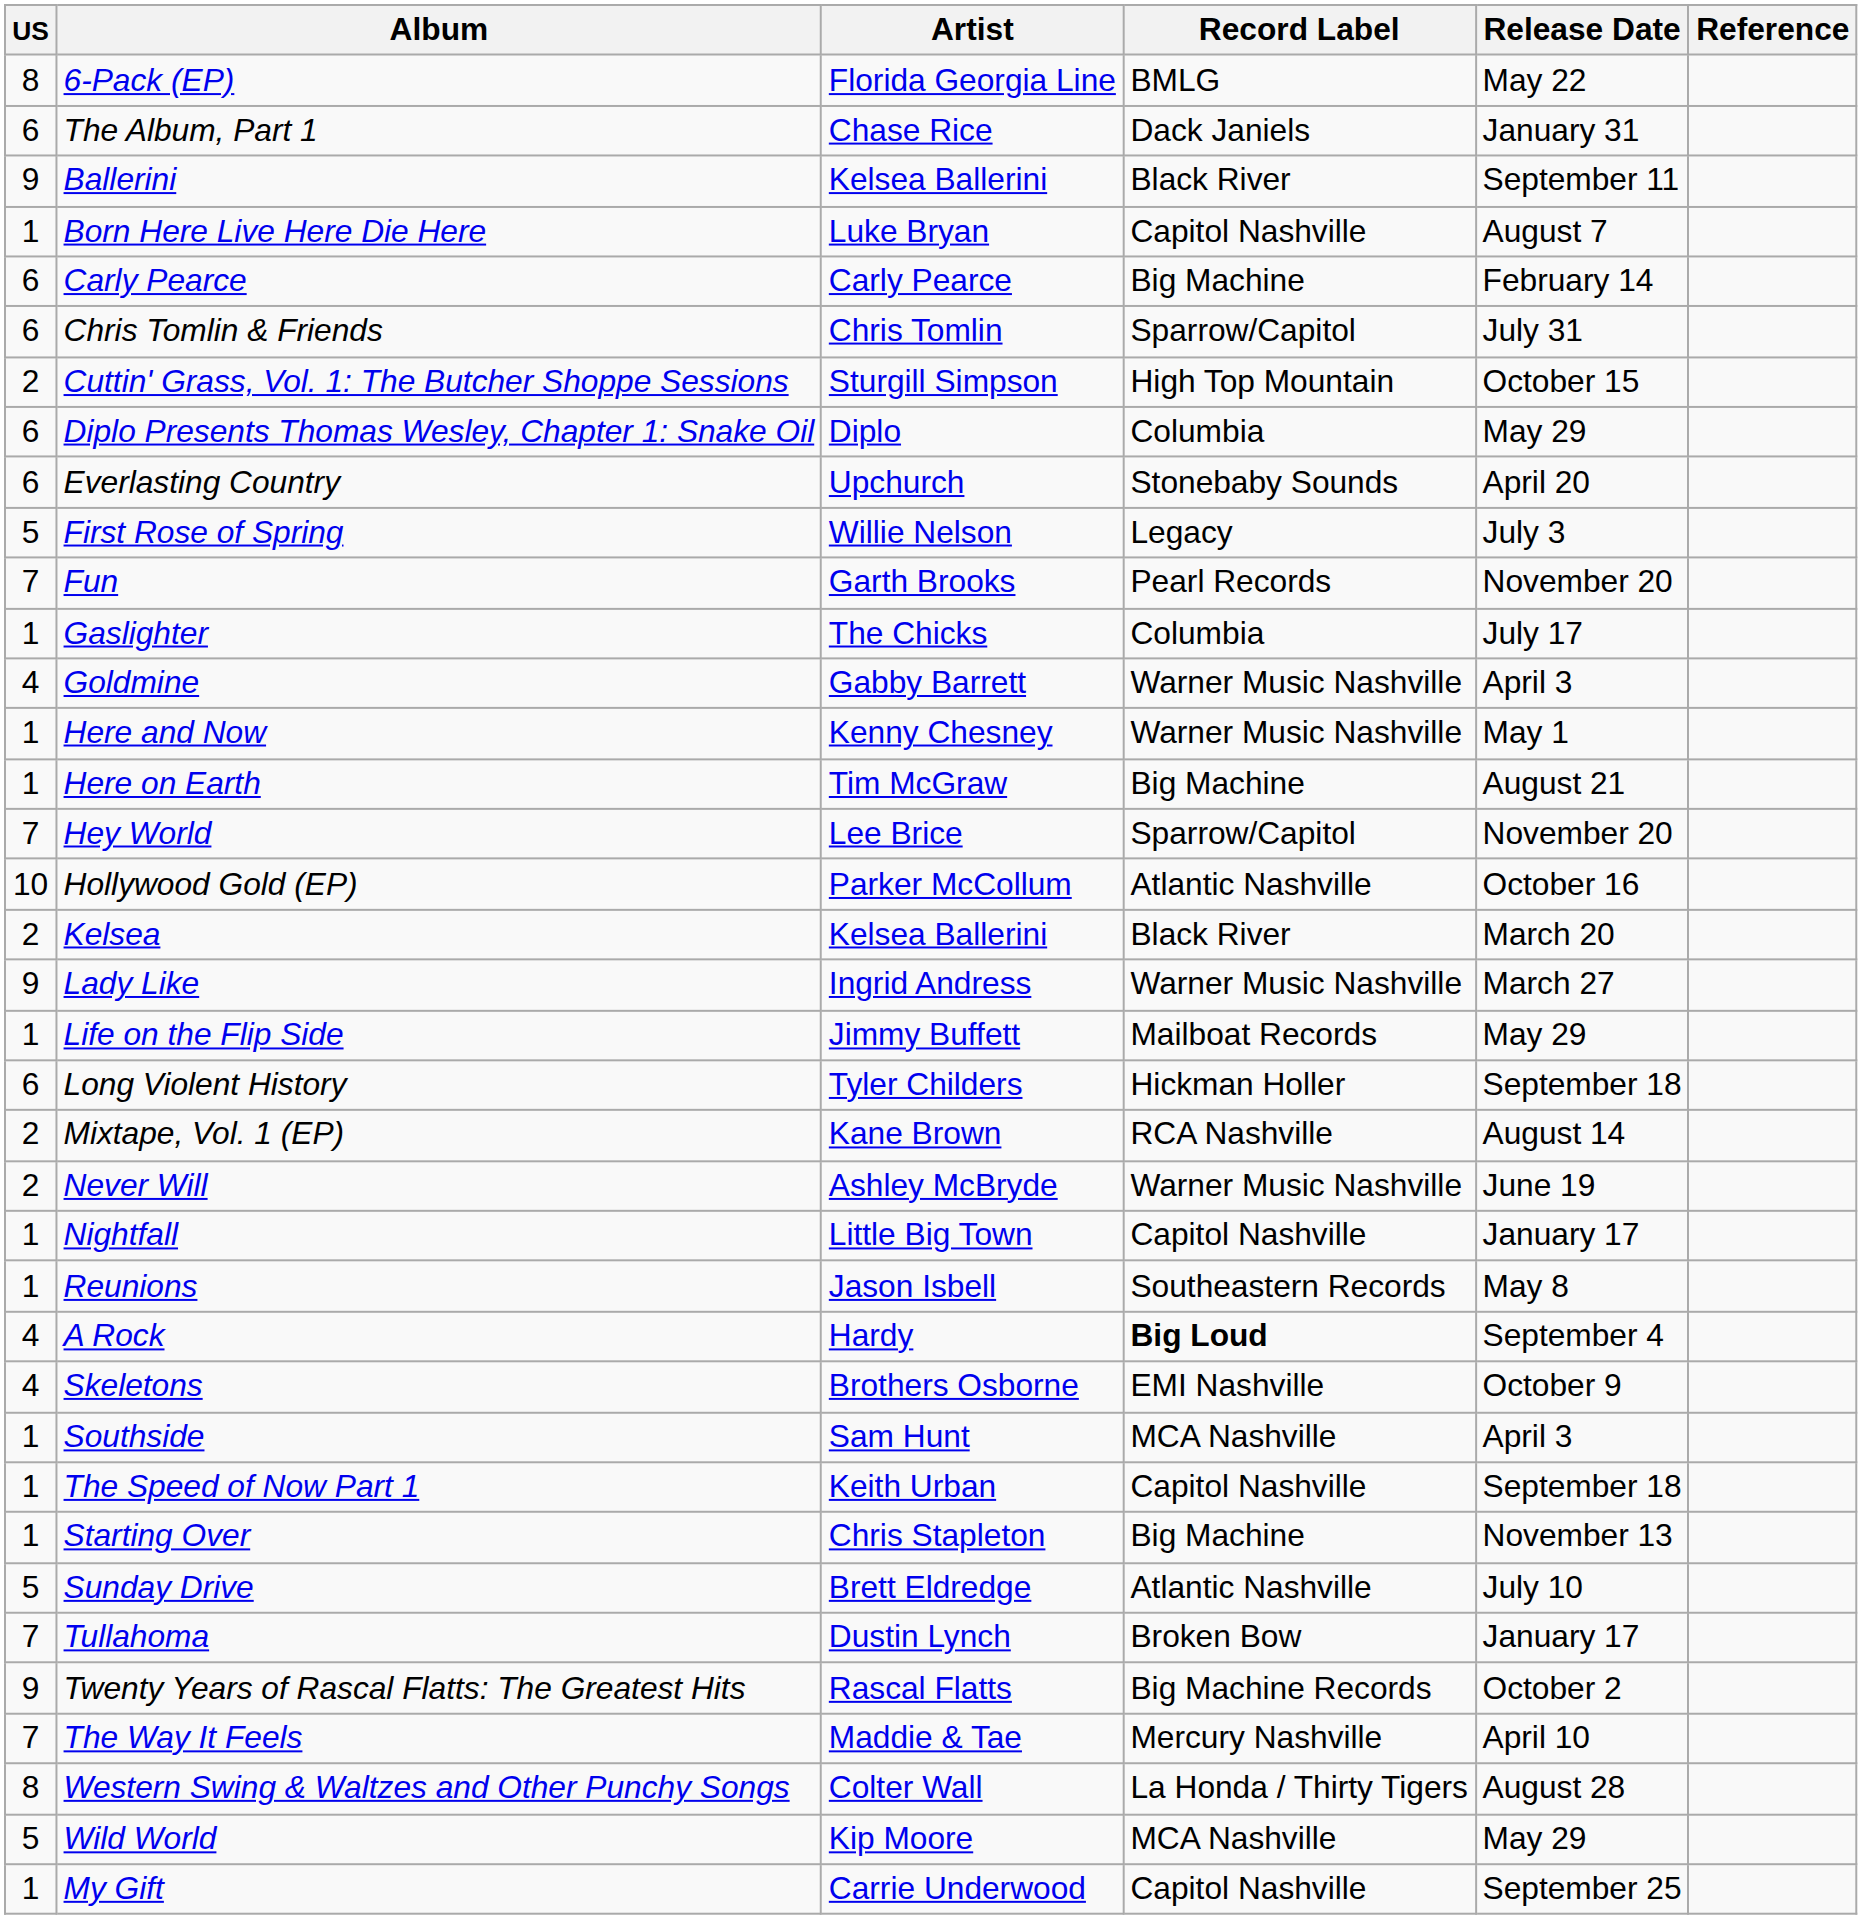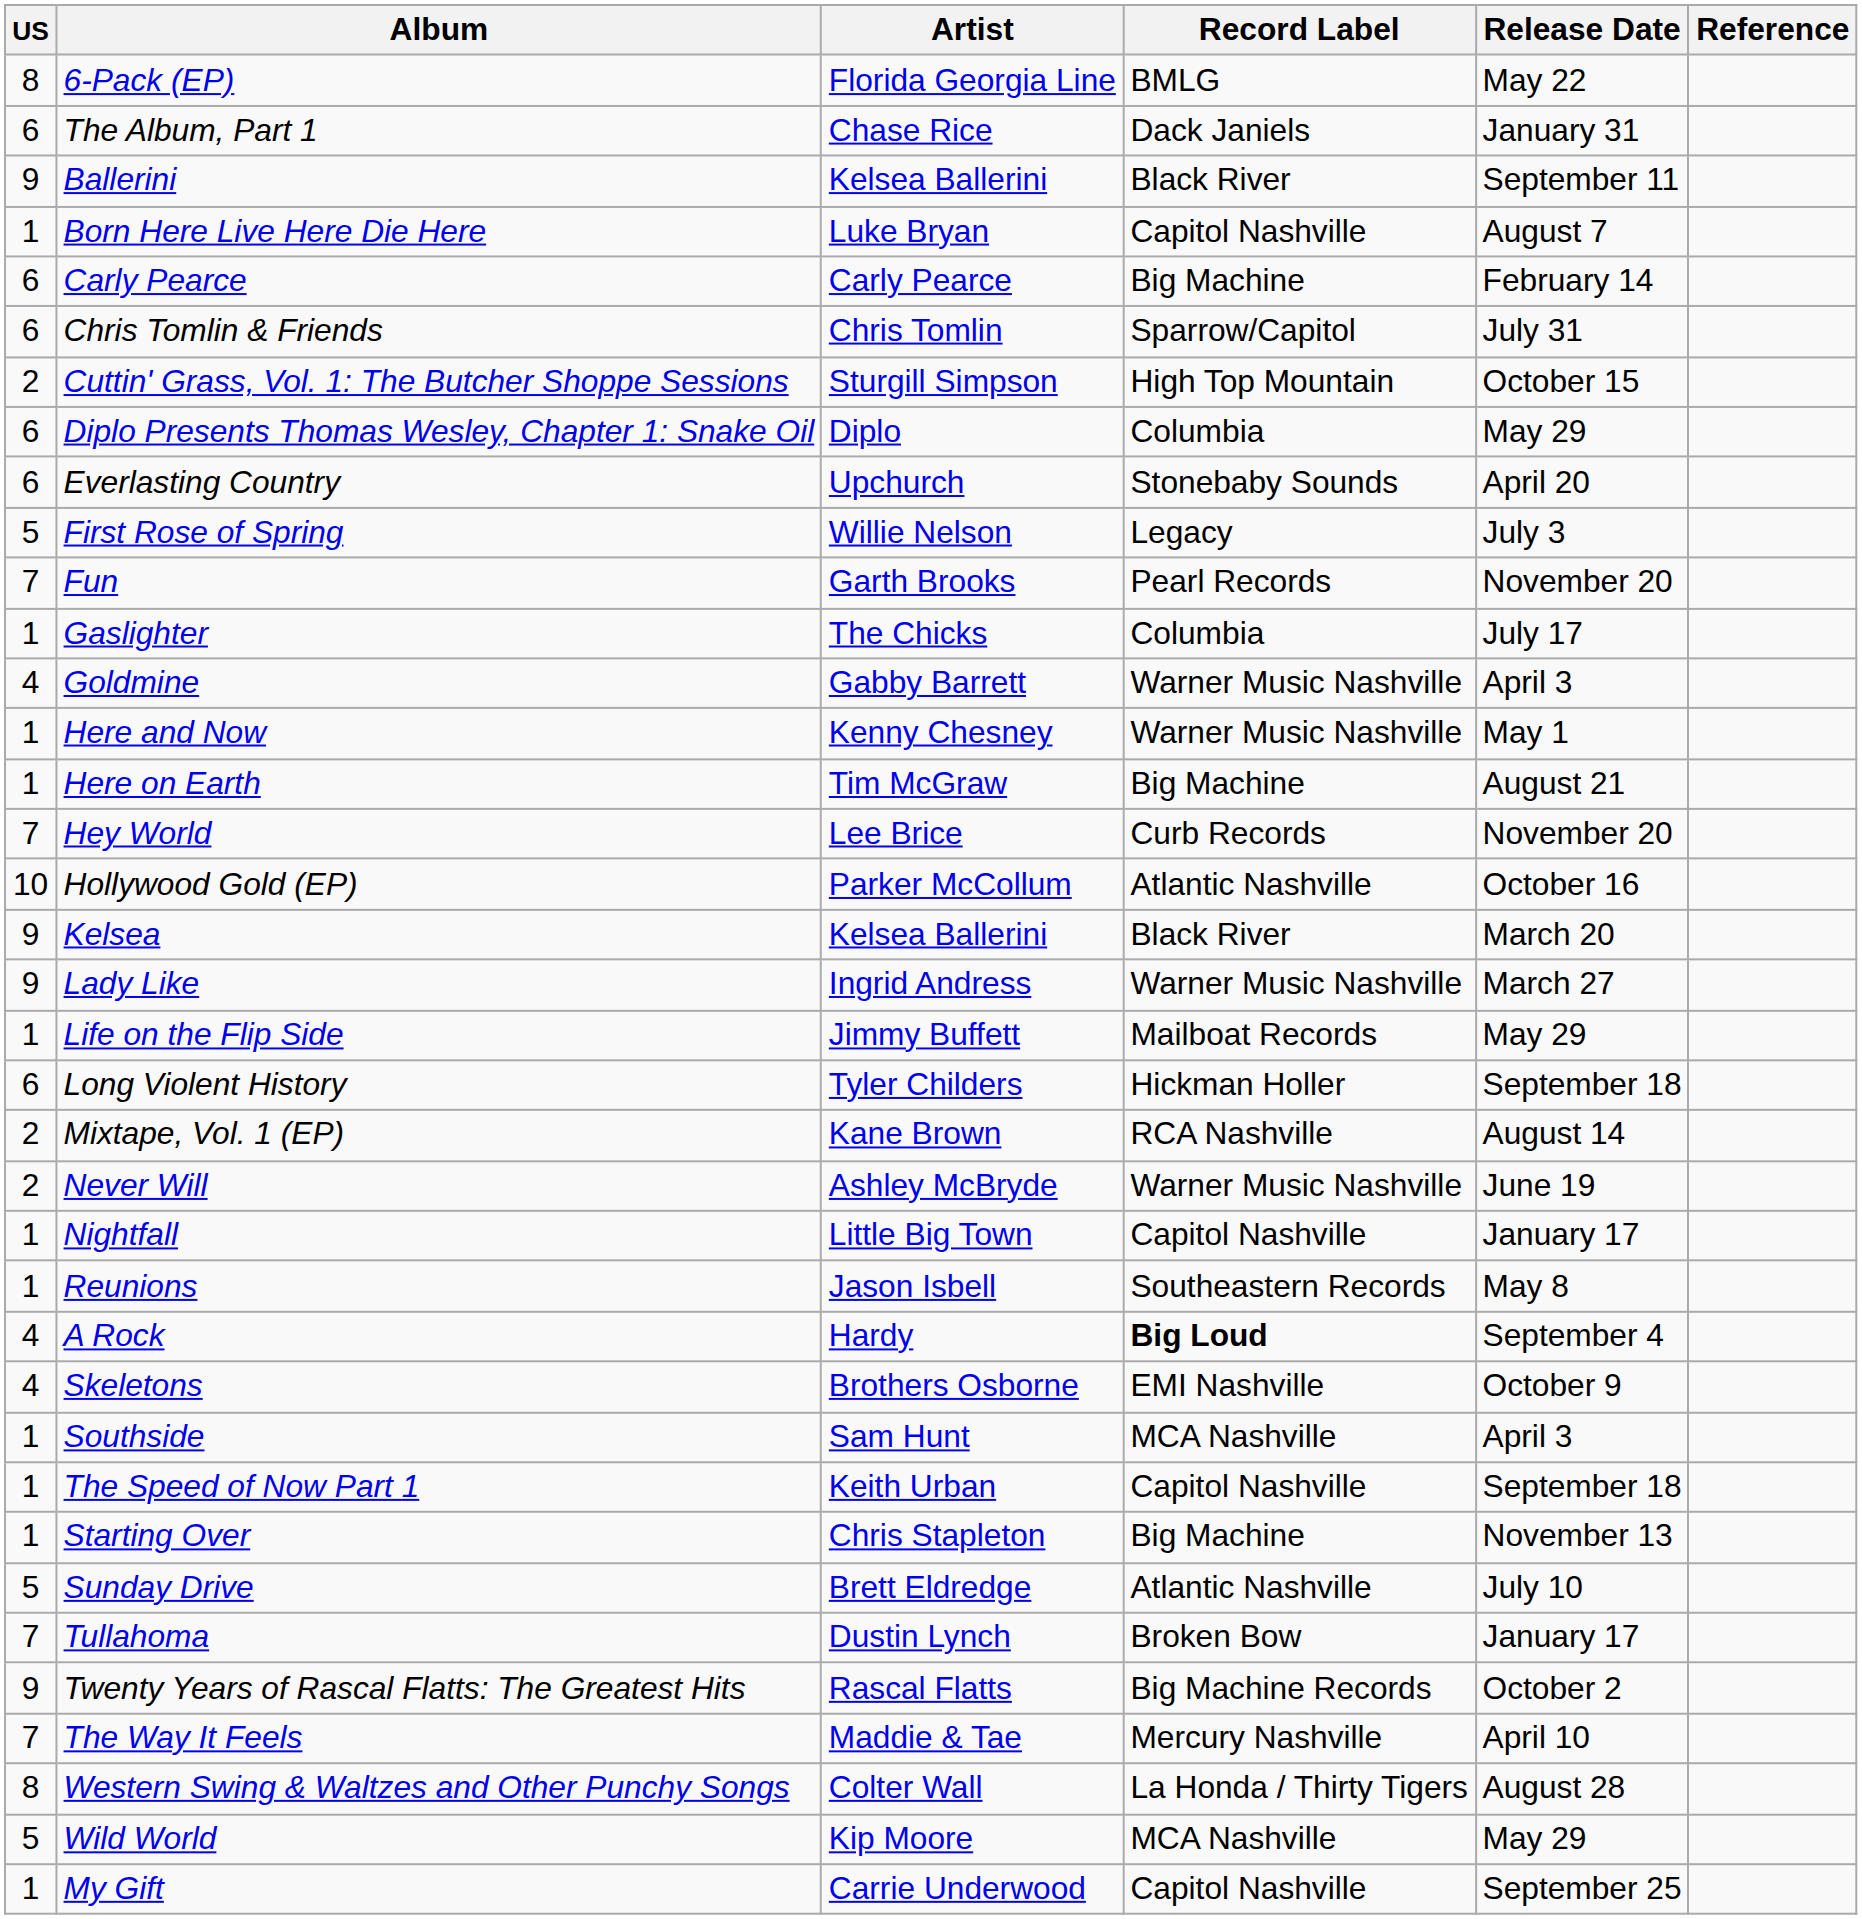(1243, 833) Sparrow/Capitol -> (1228, 833) Curb Records
(31, 933) 2 -> (31, 933) 9
